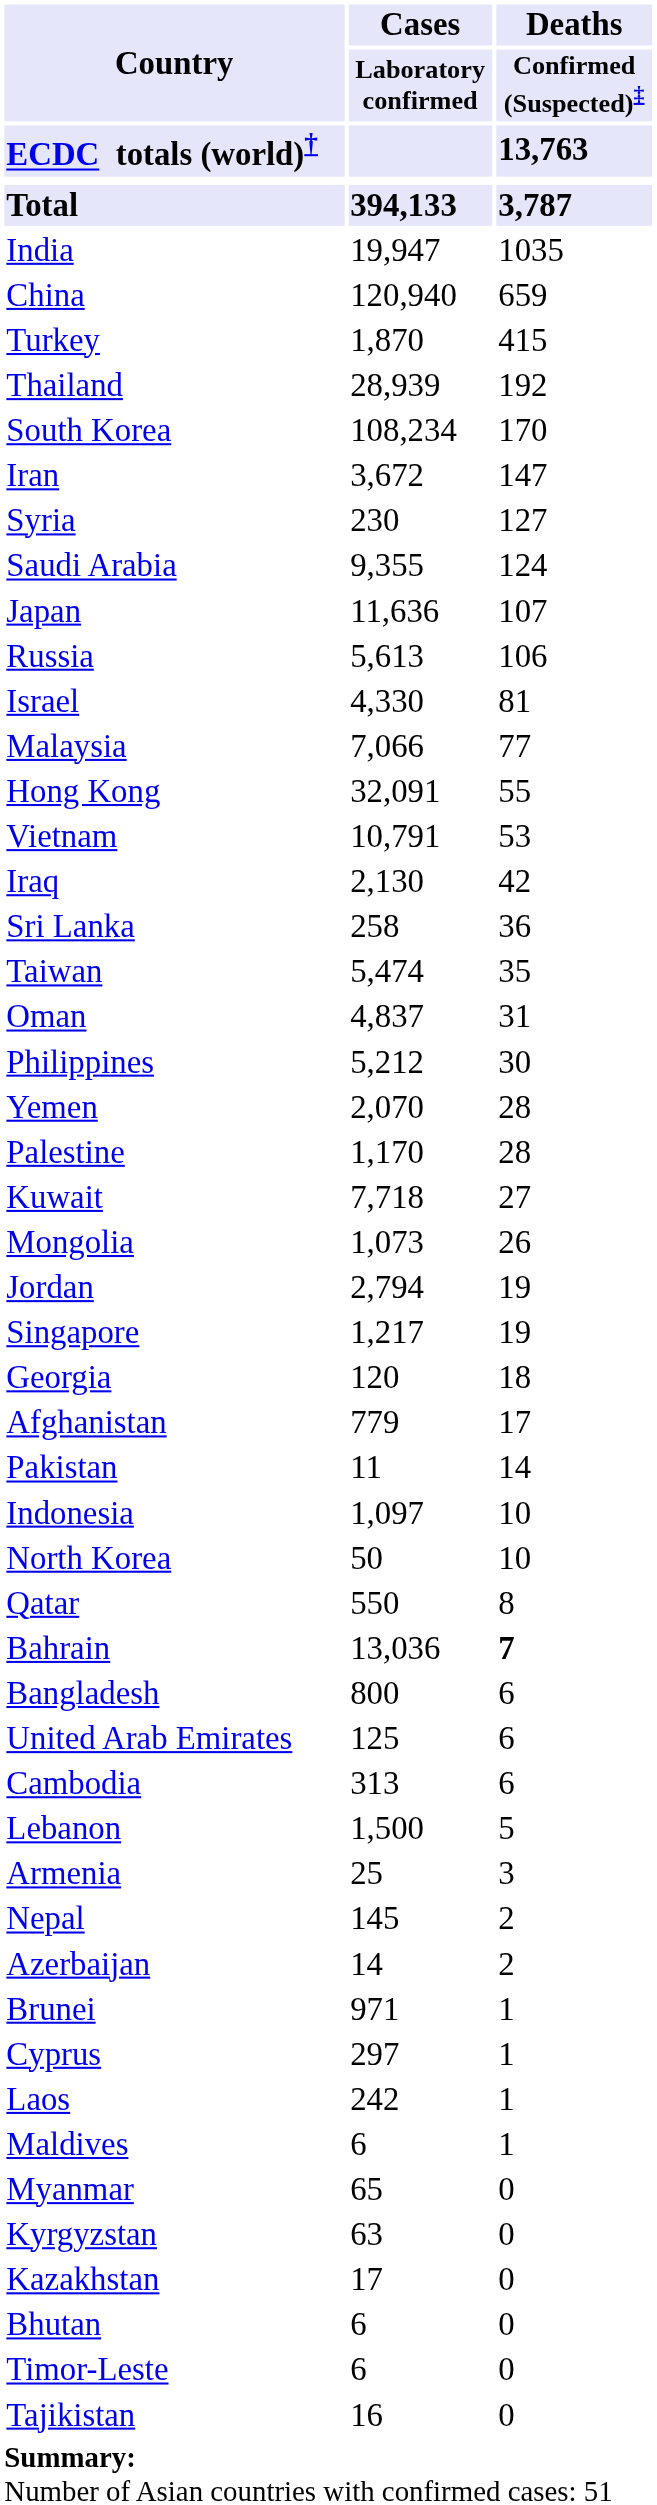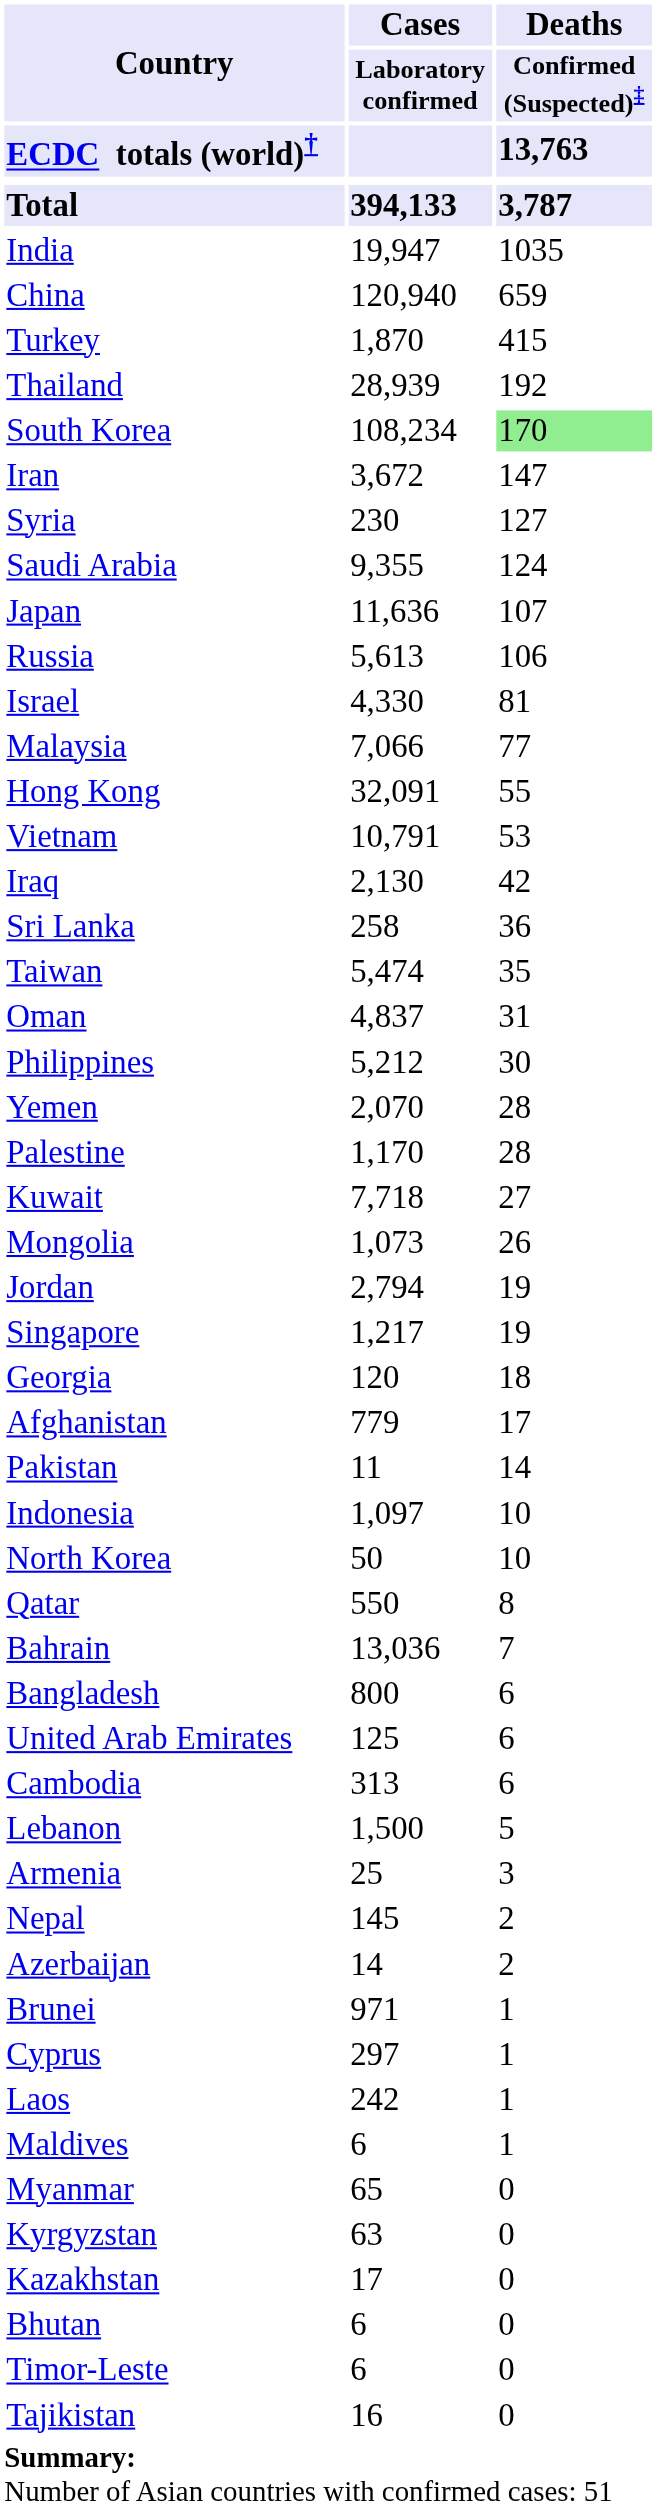(523, 429) no background -> (523, 429) lightgreen background
(507, 1647) bold -> (507, 1647) normal
